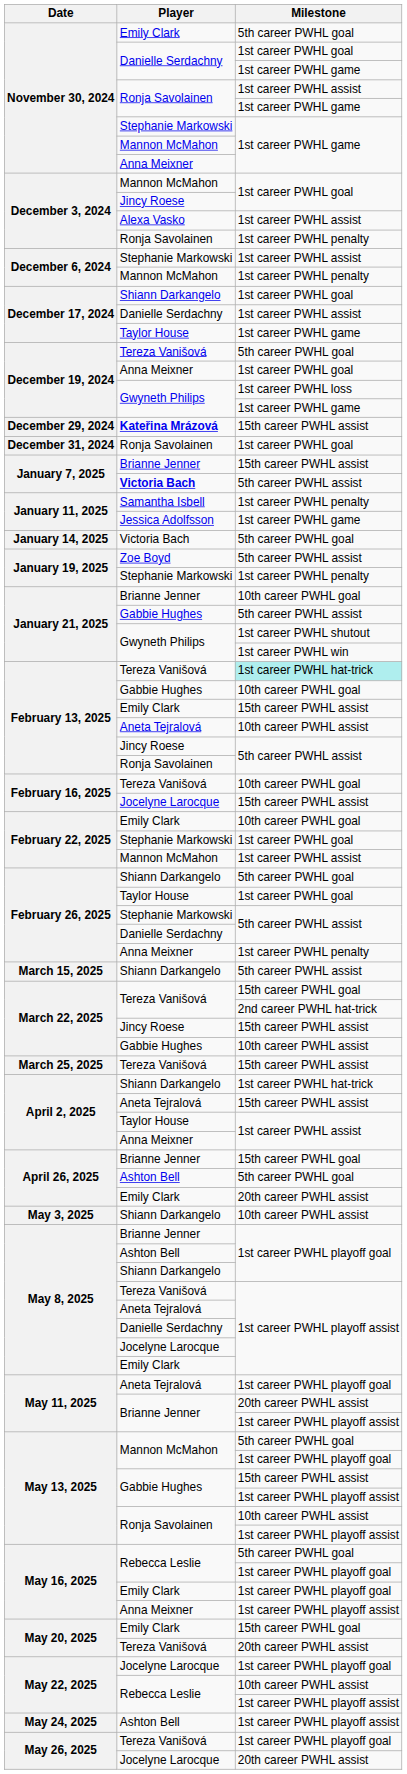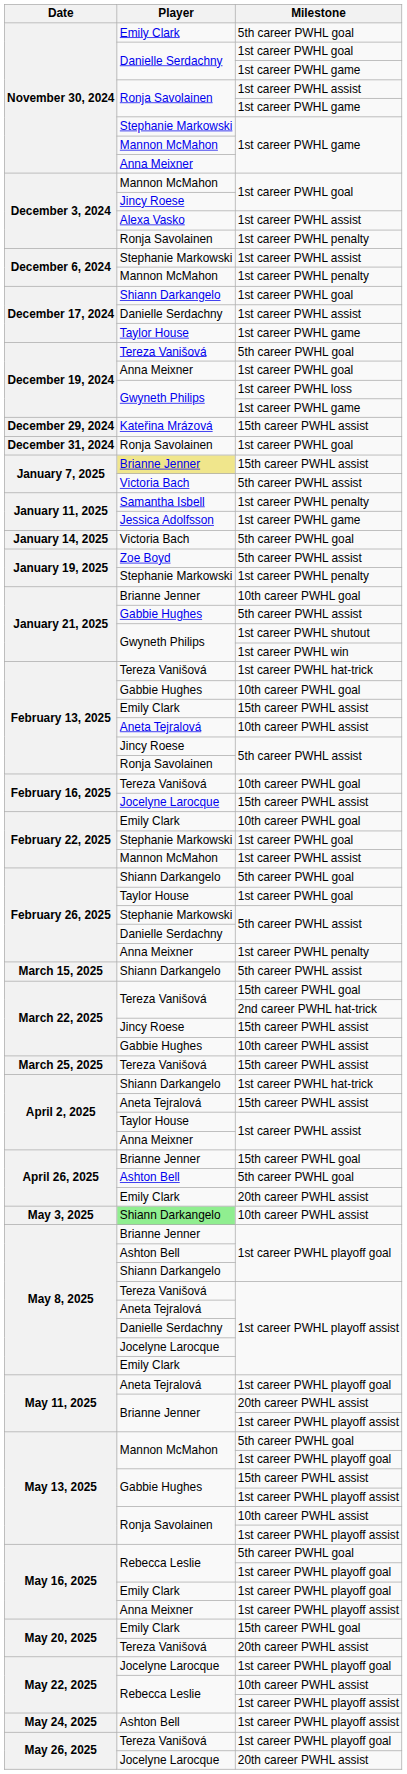(169, 426) bold -> (166, 426) normal
(160, 464) no background -> (160, 464) khaki background
(158, 483) bold -> (155, 483) normal
(305, 671) paleturquoise background -> (305, 671) no background
(170, 1215) no background -> (170, 1215) lightgreen background
